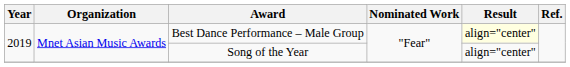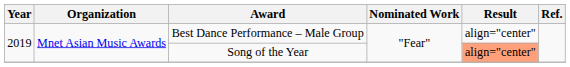(500, 33) lightyellow background -> (500, 33) no background
(500, 52) no background -> (500, 52) lightsalmon background
